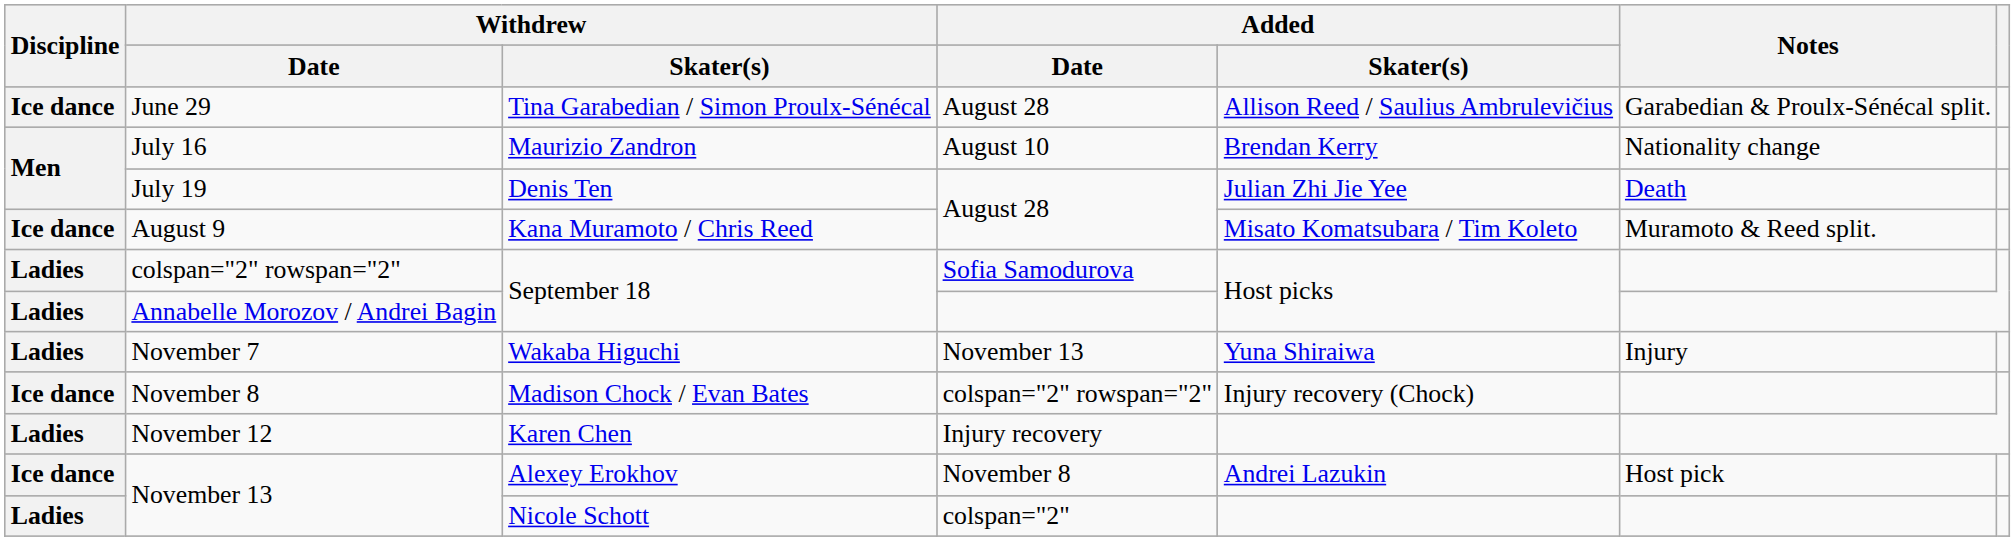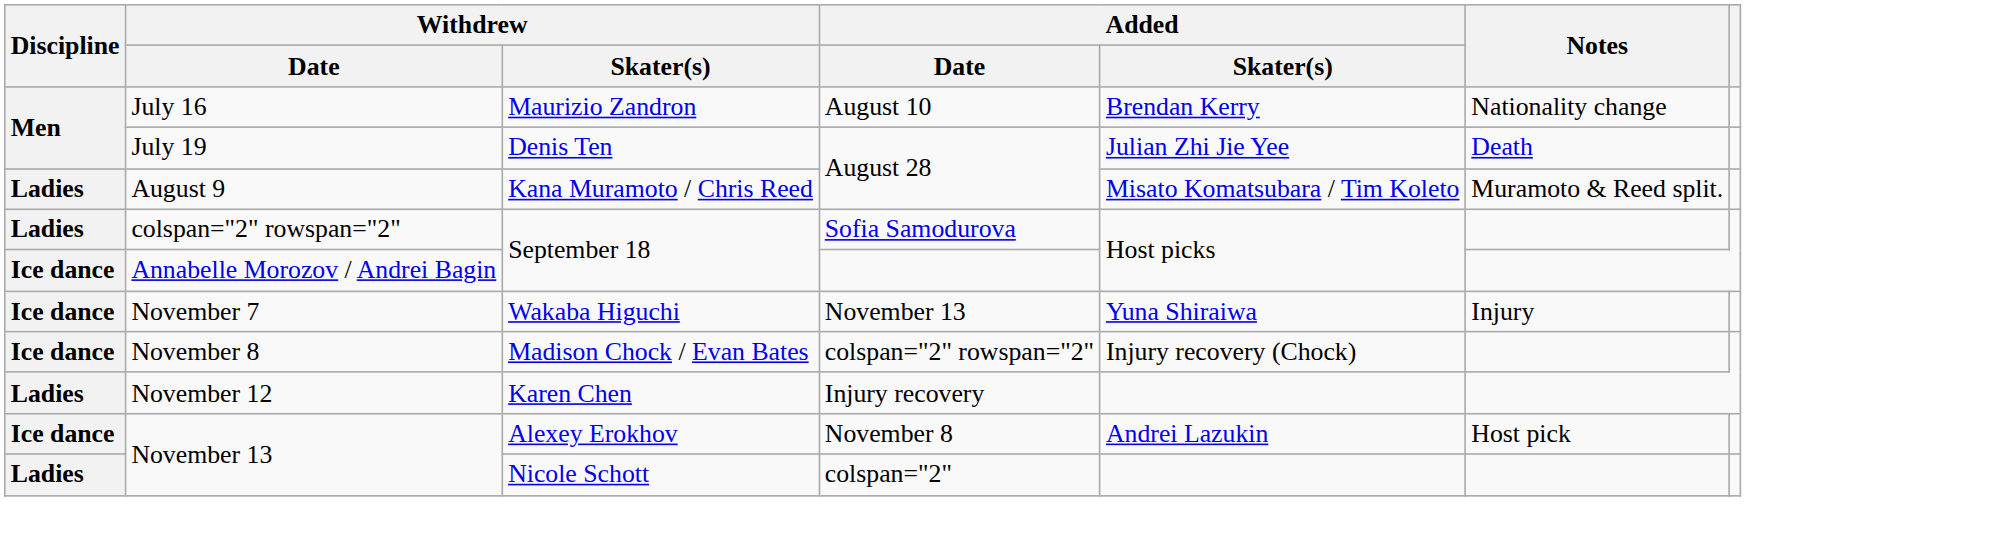- row: (171, 106)
(63, 229) Ice dance -> (47, 188) Ladies
(47, 310) Ladies -> (63, 270) Ice dance
(47, 351) Ladies -> (63, 310) Ice dance
